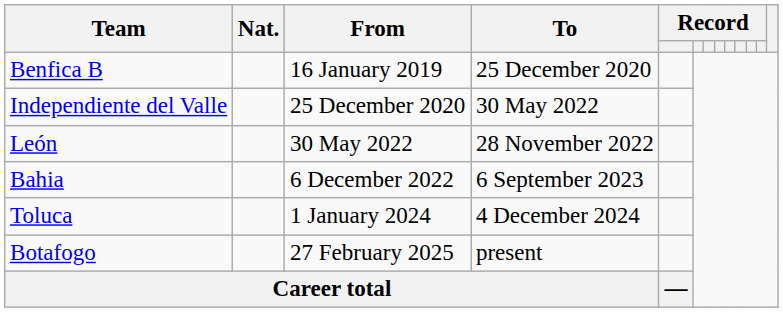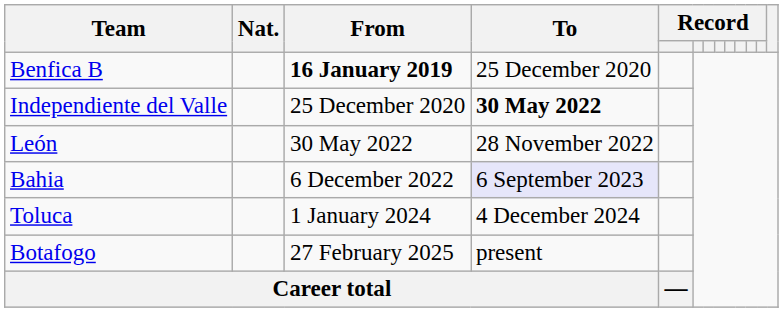(366, 69) normal -> (371, 69) bold
(537, 106) normal -> (539, 106) bold
(560, 179) no background -> (560, 179) lavender background
